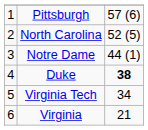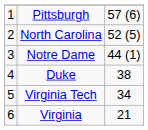(124, 75) bold -> (124, 75) normal
